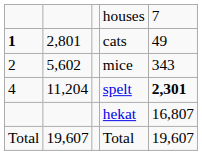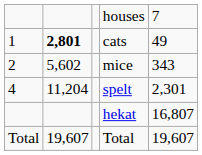(12, 41) bold -> (12, 41) normal
(64, 41) normal -> (64, 41) bold
(169, 89) bold -> (169, 89) normal
